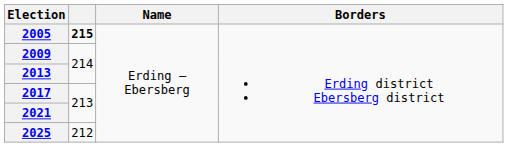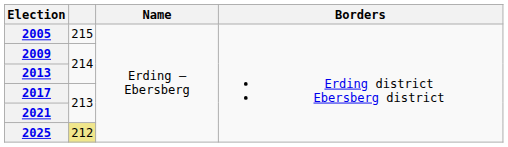(82, 34) bold -> (82, 34) normal
(82, 133) no background -> (82, 133) khaki background
